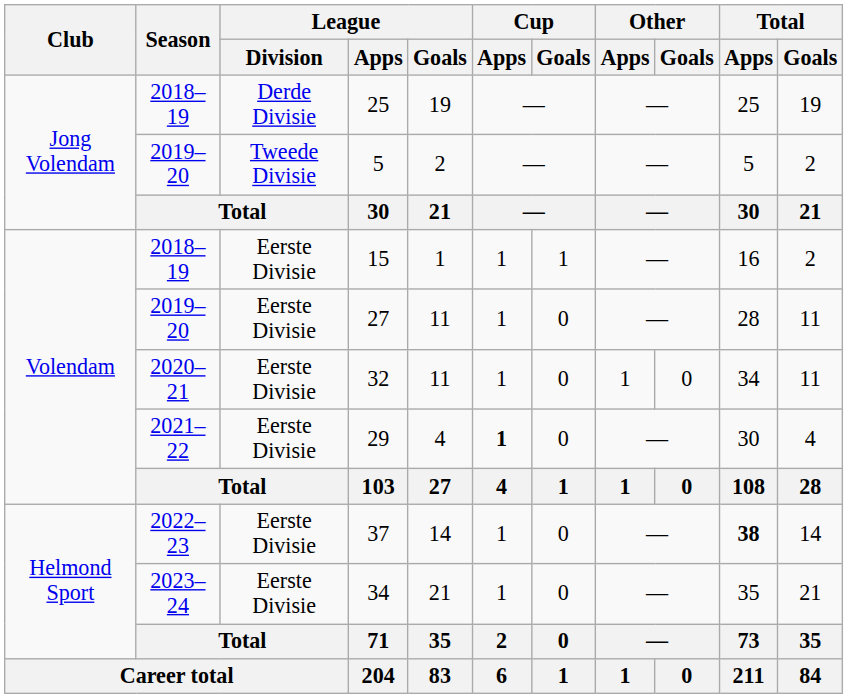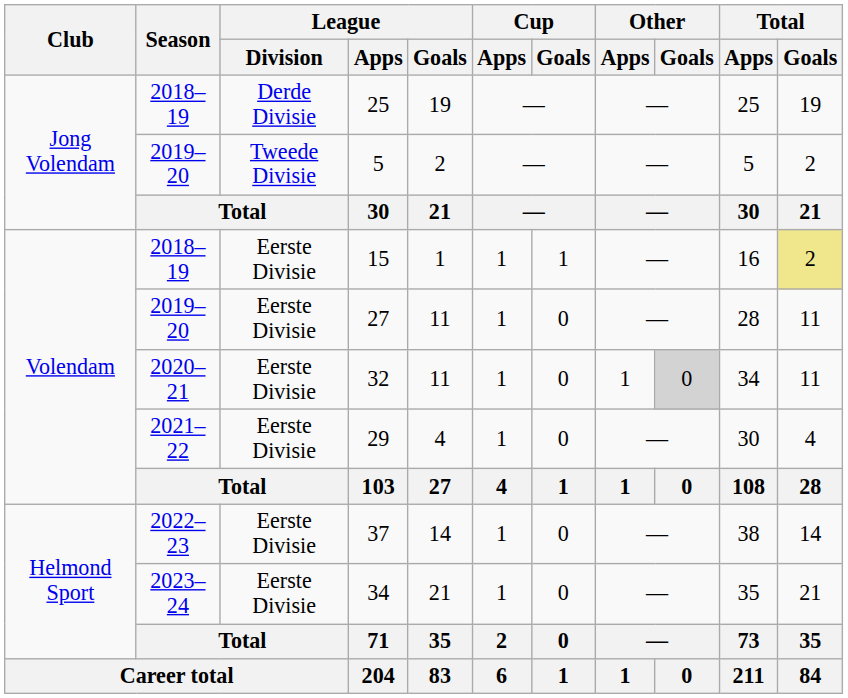(810, 259) no background -> (810, 259) khaki background
(687, 378) no background -> (687, 378) lightgrey background
(502, 438) bold -> (502, 438) normal
(749, 533) bold -> (749, 533) normal
